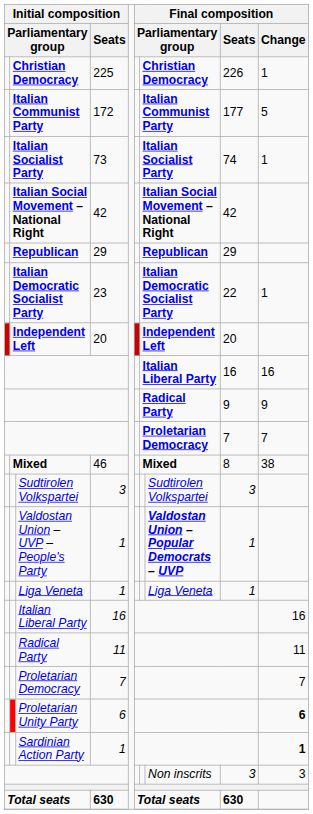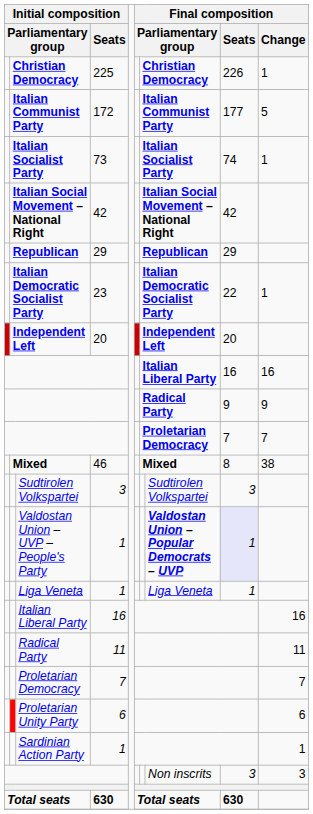(252, 544) no background -> (252, 544) lavender background
(302, 715) bold -> (302, 715) normal
(302, 748) bold -> (302, 748) normal
